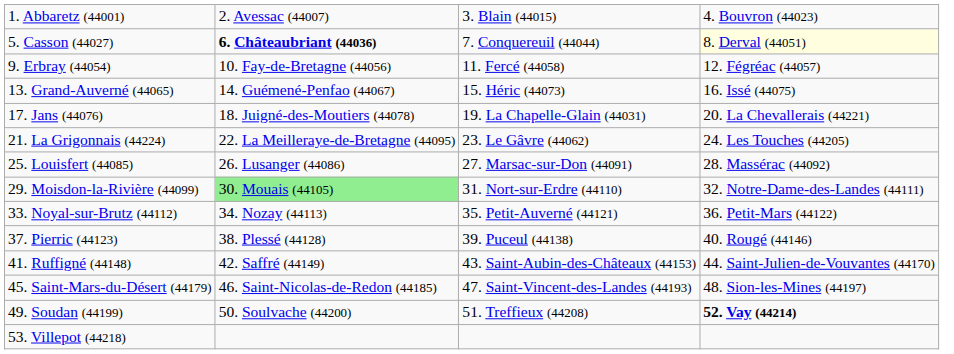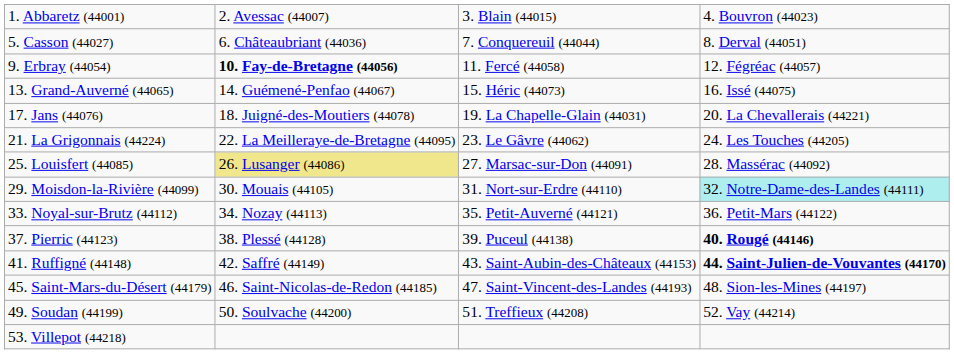(298, 41) bold -> (292, 41) normal
(754, 41) lightyellow background -> (754, 41) no background
(305, 66) normal -> (308, 66) bold
(282, 164) no background -> (282, 164) khaki background
(276, 189) lightgreen background -> (276, 189) no background
(813, 189) no background -> (813, 189) paleturquoise background
(757, 238) normal -> (758, 238) bold
(819, 262) normal -> (824, 262) bold
(750, 312) bold -> (749, 312) normal
